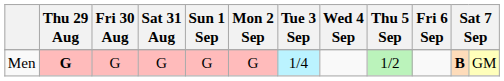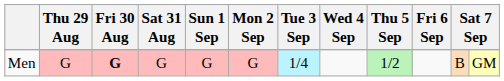(66, 62) bold -> (66, 62) normal
(115, 62) normal -> (115, 62) bold
(460, 62) bold -> (460, 62) normal
